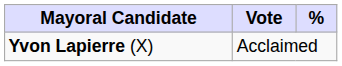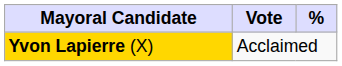(81, 46) no background -> (81, 46) gold background
